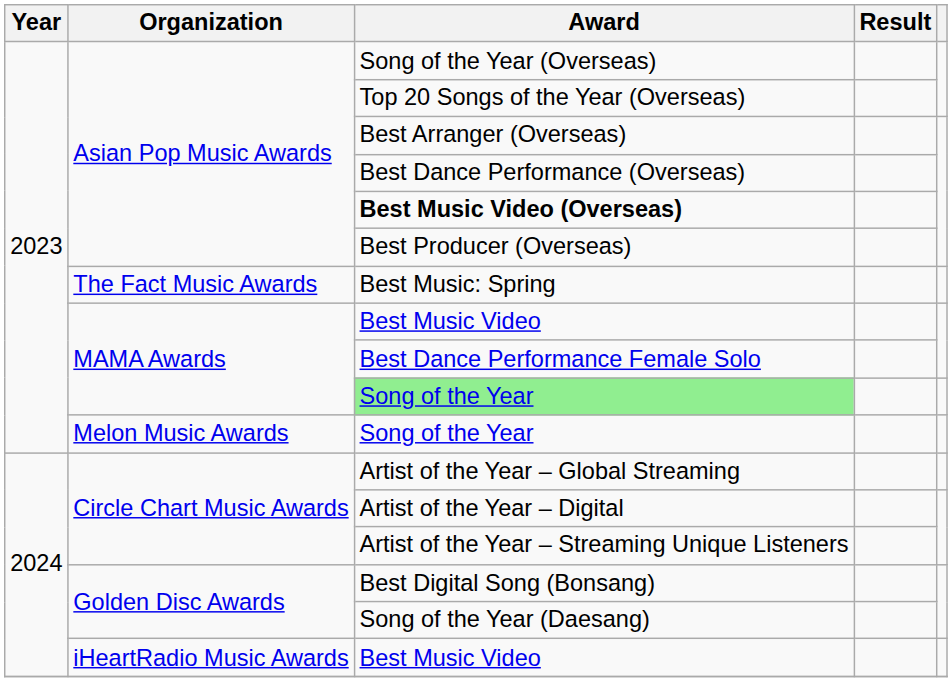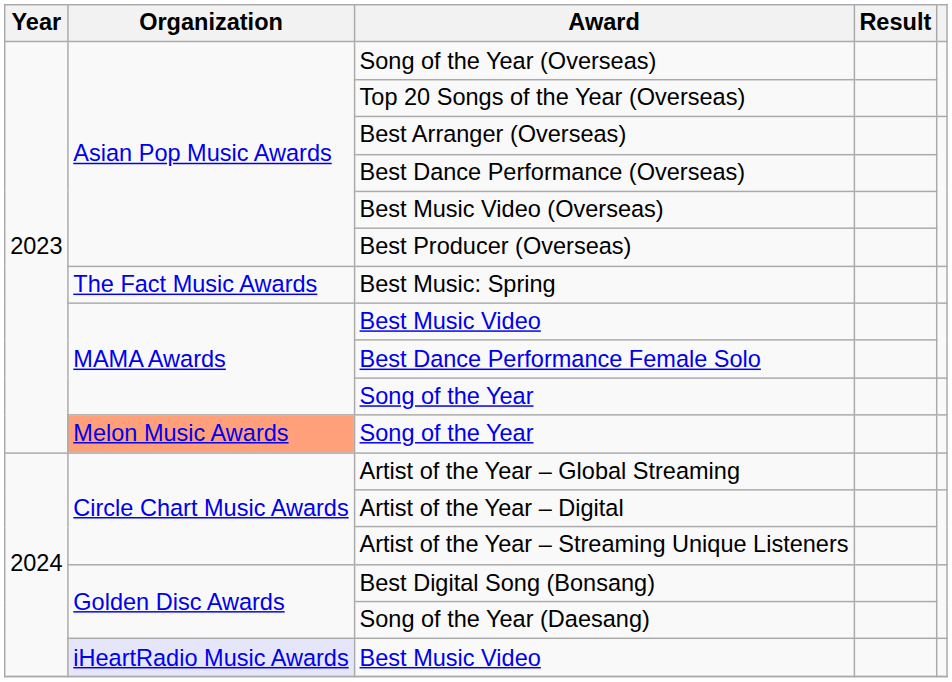(521, 209) bold -> (512, 209) normal
(447, 396) lightgreen background -> (447, 396) no background
(181, 433) no background -> (181, 433) lightsalmon background
(211, 657) no background -> (211, 657) lavender background
